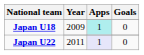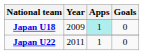(99, 42) lavender background -> (99, 42) no background
